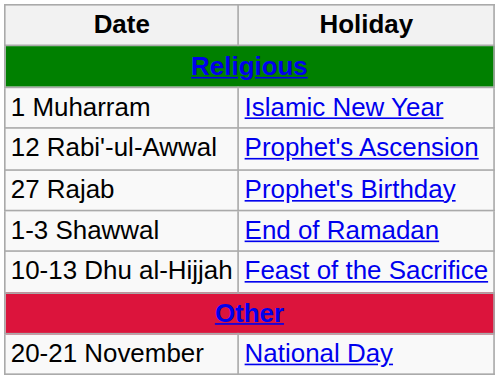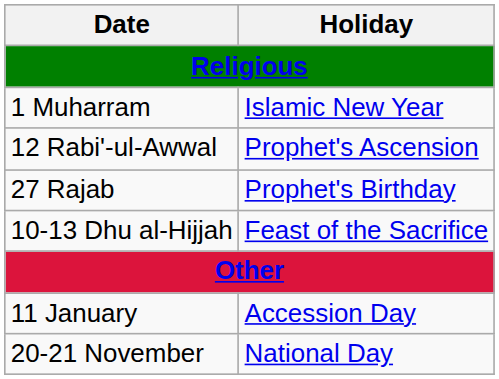- row: (85, 230)
+ row: (74, 312)
